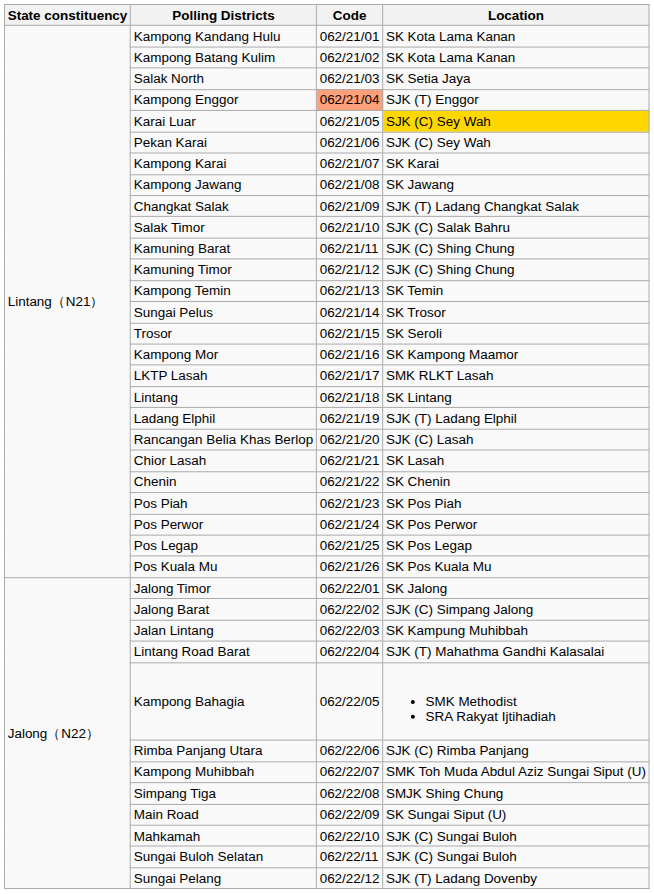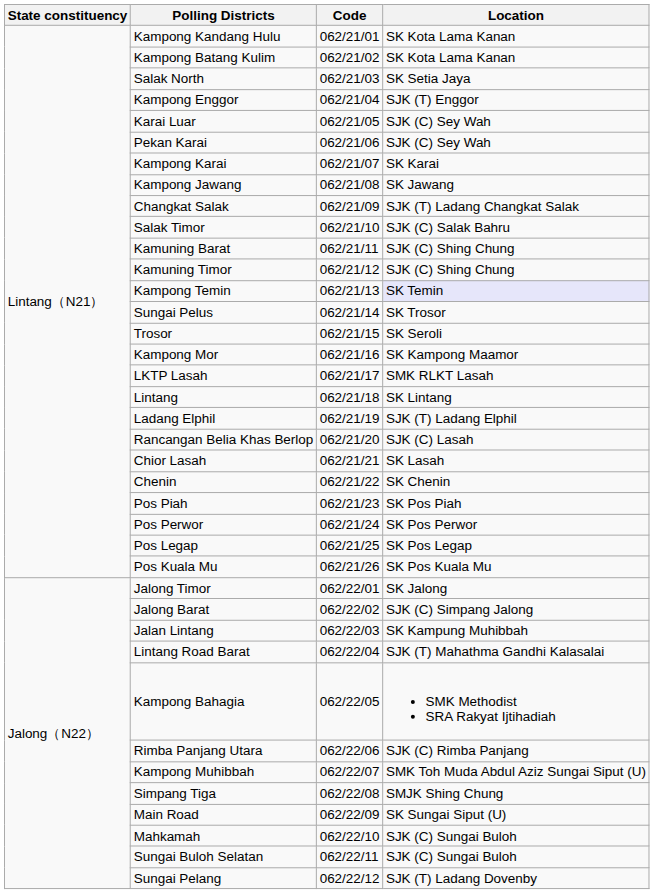(350, 100) lightsalmon background -> (350, 100) no background
(438, 121) gold background -> (438, 121) no background
(415, 291) no background -> (415, 291) lavender background
